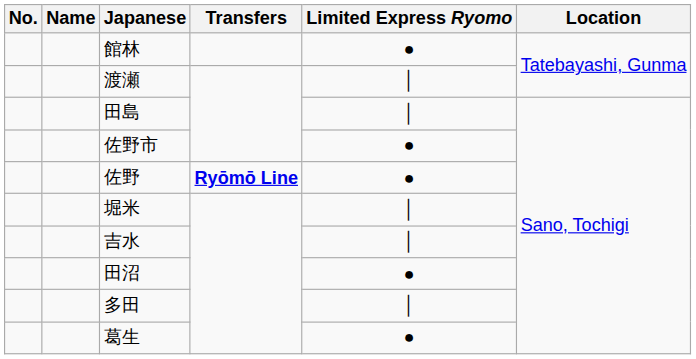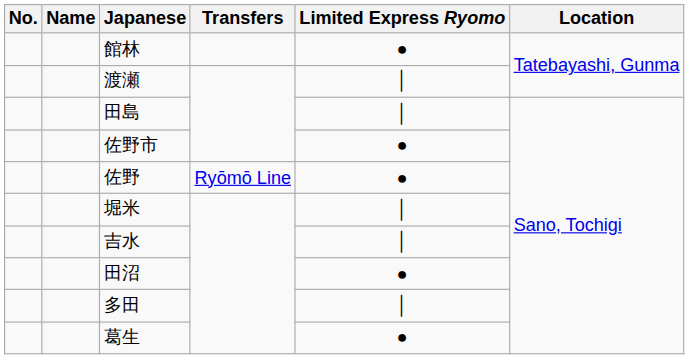(246, 177) bold -> (243, 177) normal
